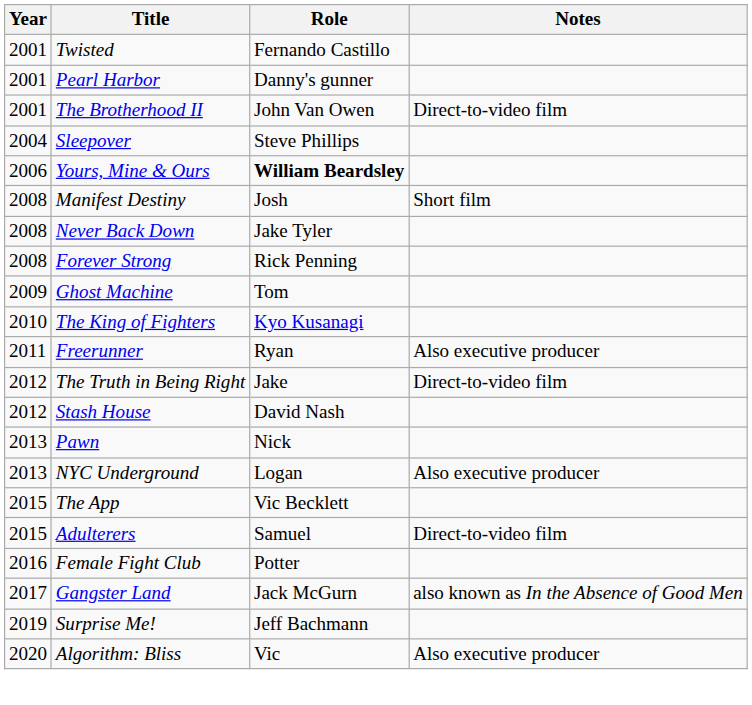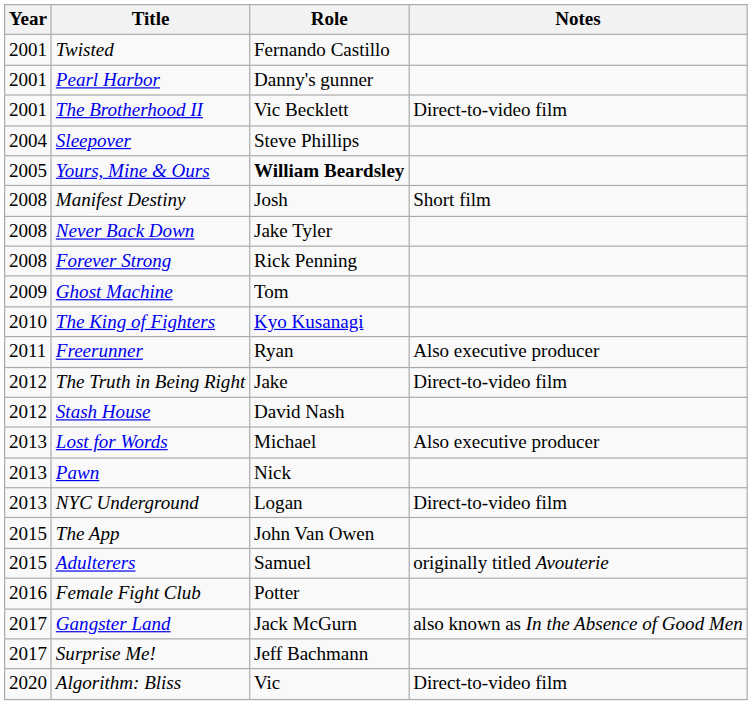(314, 110) John Van Owen -> (301, 110) Vic Becklett
(28, 170) 2006 -> (28, 170) 2005
+ row: (112, 442)
(506, 472) Also executive producer -> (490, 502) Direct-to-video film
(301, 502) Vic Becklett -> (314, 532) John Van Owen
(490, 532) Direct-to-video film -> (511, 563) originally titled Avouterie
(28, 623) 2019 -> (28, 653) 2017
(506, 653) Also executive producer -> (490, 683) Direct-to-video film
